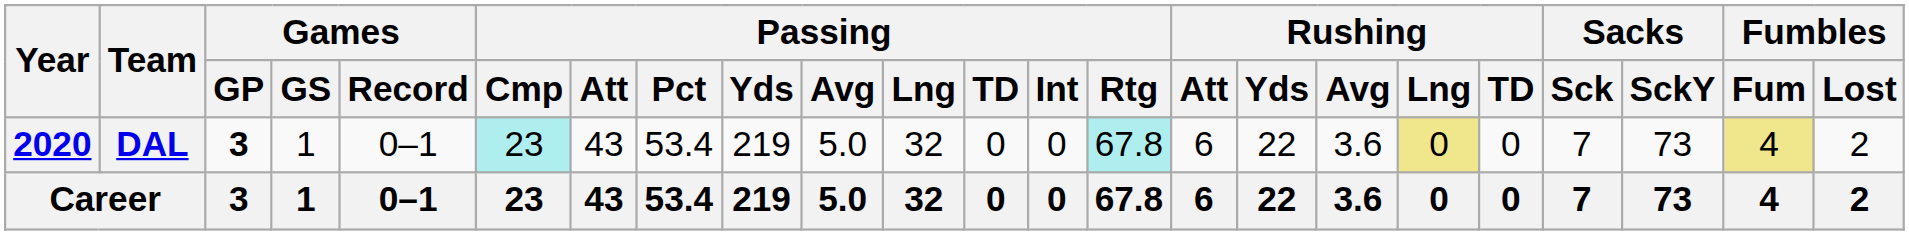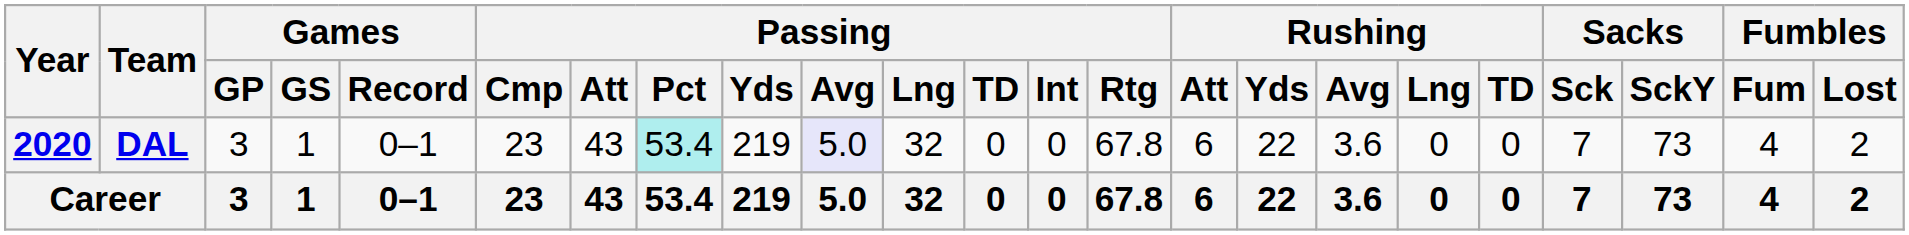(239, 144) bold -> (239, 144) normal
(524, 144) paleturquoise background -> (524, 144) no background
(679, 144) no background -> (679, 144) paleturquoise background
(843, 144) no background -> (843, 144) lavender background
(1129, 144) paleturquoise background -> (1129, 144) no background
(1439, 144) khaki background -> (1439, 144) no background
(1769, 144) khaki background -> (1769, 144) no background
